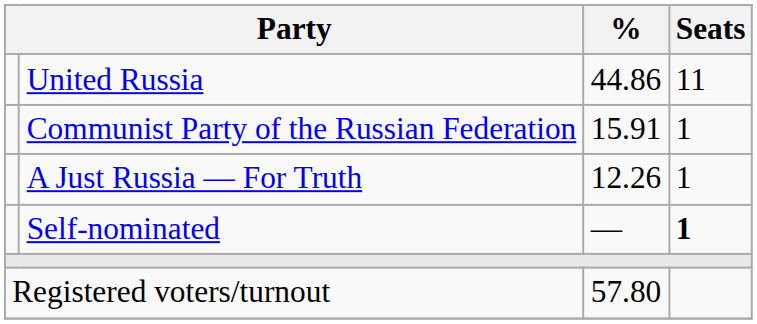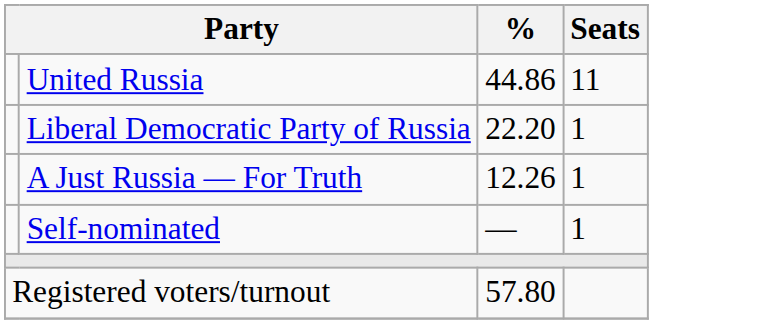+ row: (249, 128)
- row: (301, 128)
(684, 228) bold -> (578, 228) normal
